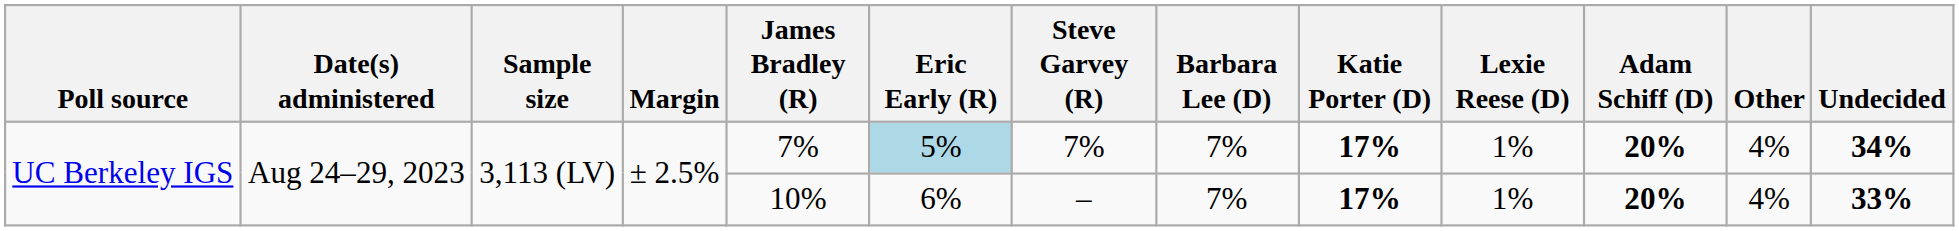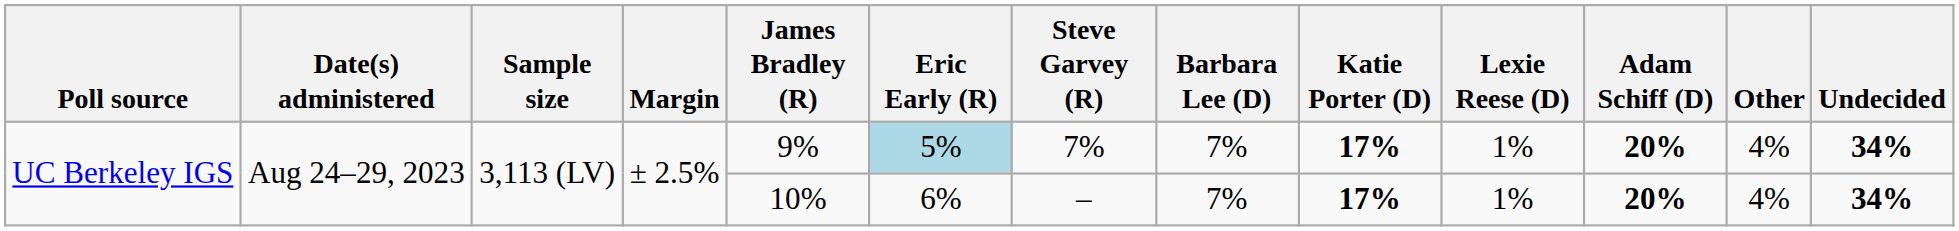(798, 147) 7% -> (798, 147) 9%
(1882, 198) 33% -> (1882, 198) 34%
